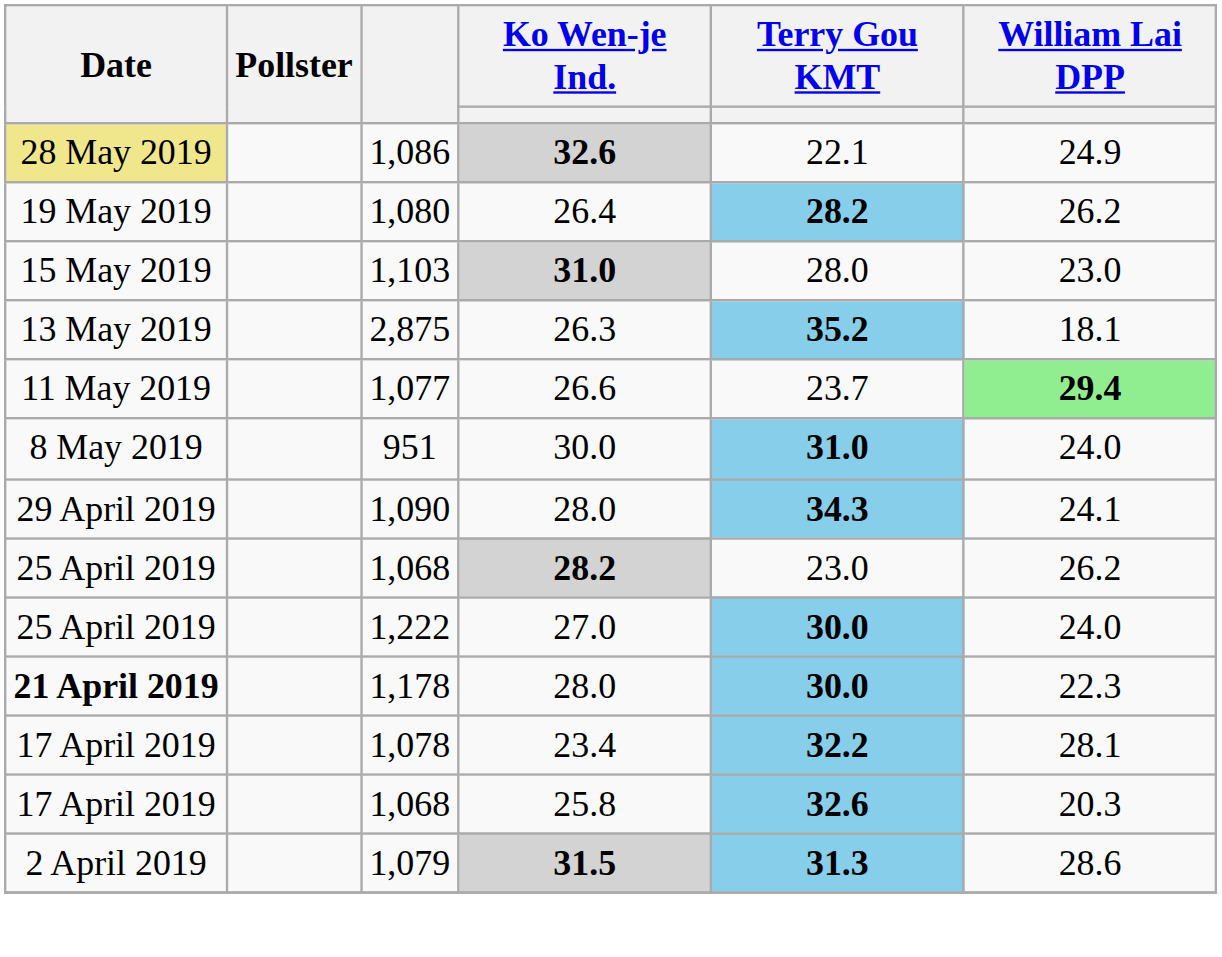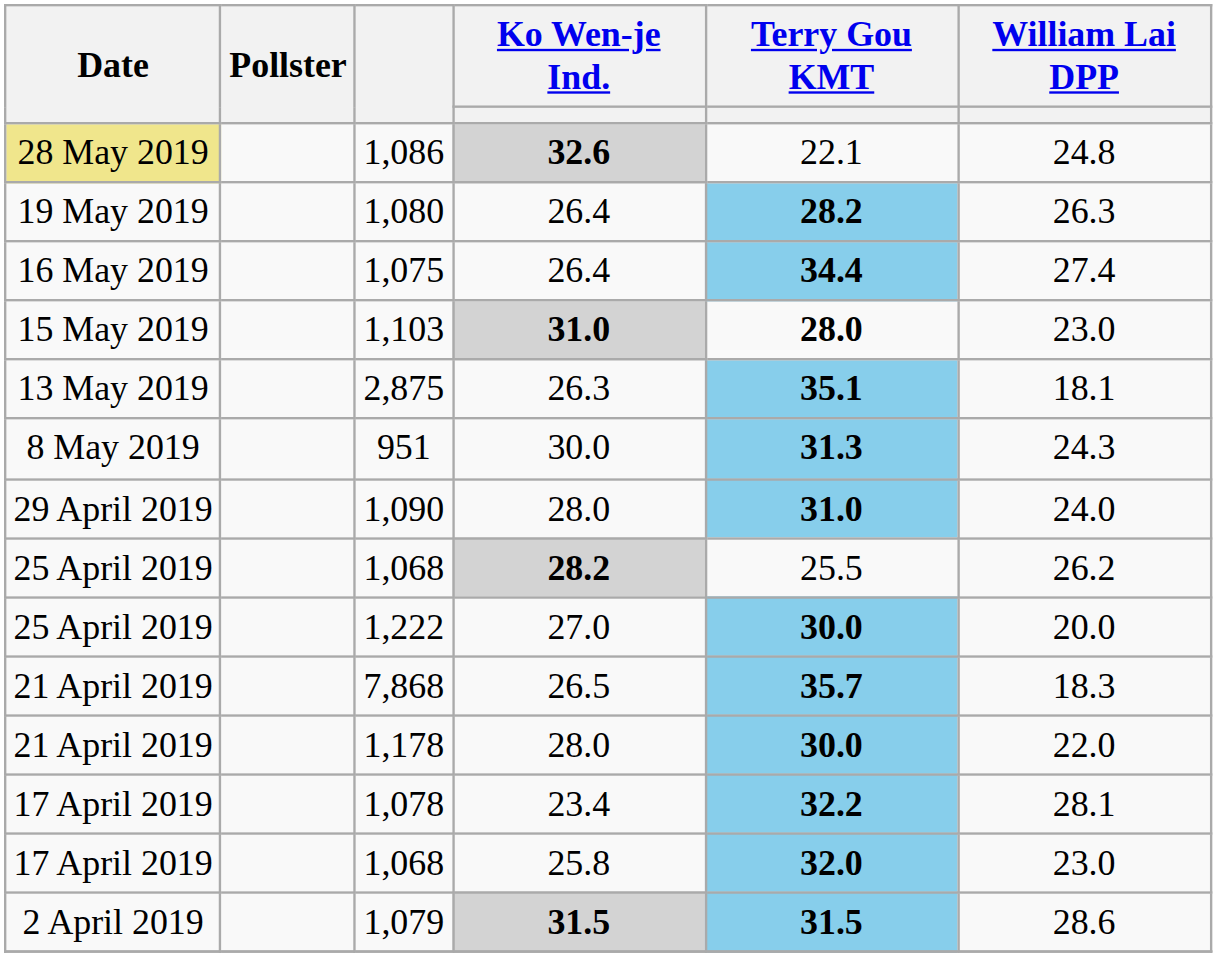(1090, 152) 24.9 -> (1084, 152) 24.8
(1090, 211) 26.2 -> (1084, 211) 26.3
+ row: (404, 270)
(837, 270) normal -> (831, 329) bold
(837, 329) 35.2 -> (831, 389) 35.1
- row: (410, 389)
(837, 448) 31.0 -> (831, 448) 31.3
(1090, 448) 24.0 -> (1084, 448) 24.3
(837, 507) 34.3 -> (831, 507) 31.0
(1090, 507) 24.1 -> (1084, 507) 24.0
(837, 566) 23.0 -> (831, 566) 25.5
(1090, 625) 24.0 -> (1084, 625) 20.0
+ row: (404, 684)
(116, 684) bold -> (113, 744) normal
(1090, 684) 22.3 -> (1084, 744) 22.0
(837, 803) 32.6 -> (831, 862) 32.0
(1090, 803) 20.3 -> (1084, 862) 23.0
(837, 862) 31.3 -> (831, 921) 31.5
